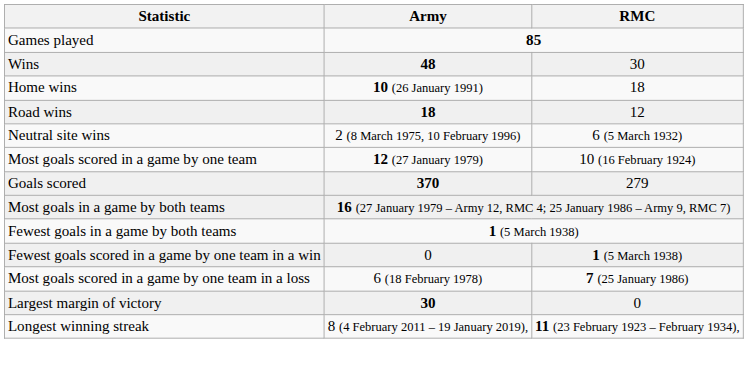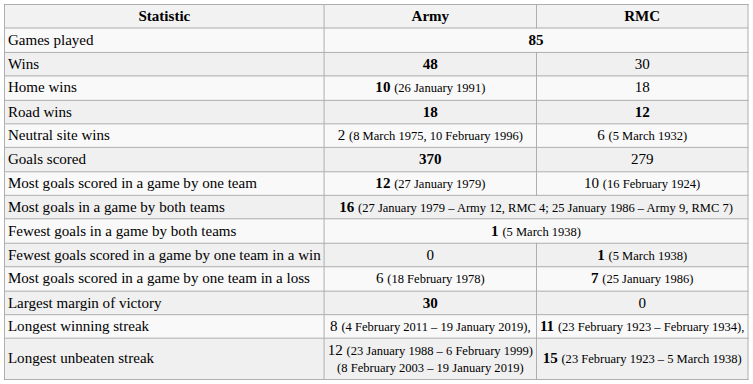(637, 111) normal -> (642, 111) bold
rows swapped: (47, 183) <-> (132, 159)
+ row: (81, 358)
